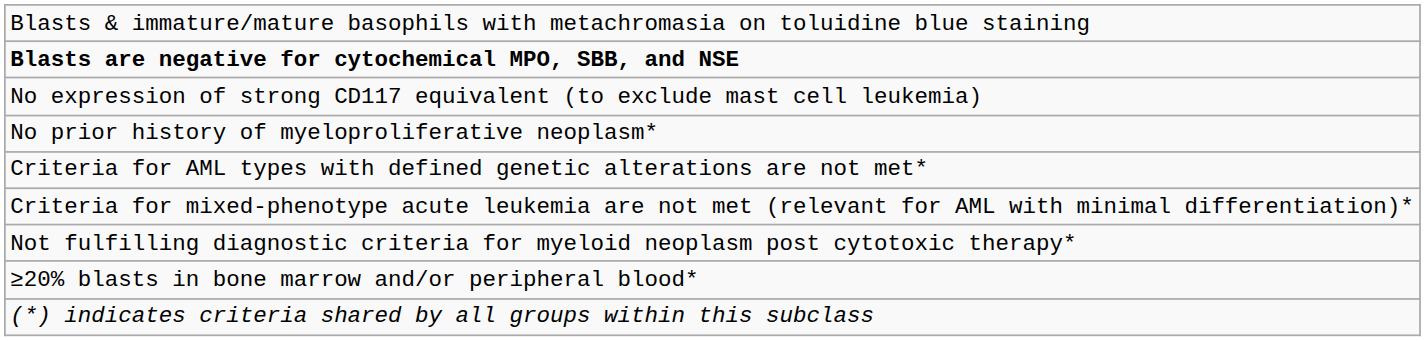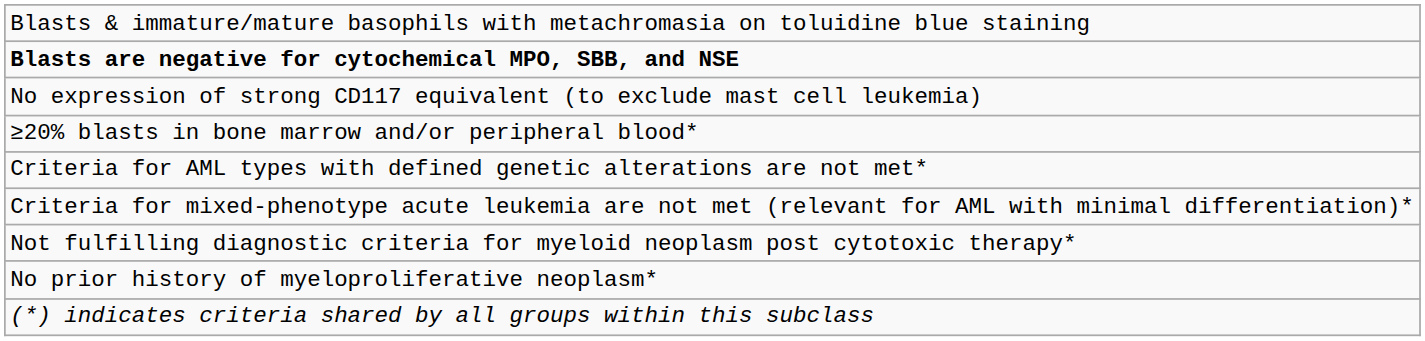(334, 133) No prior history of myeloproliferative neoplasm* -> (354, 133) ≥20% blasts in bone marrow and/or peripheral blood*
(354, 280) ≥20% blasts in bone marrow and/or peripheral blood* -> (334, 280) No prior history of myeloproliferative neoplasm*
